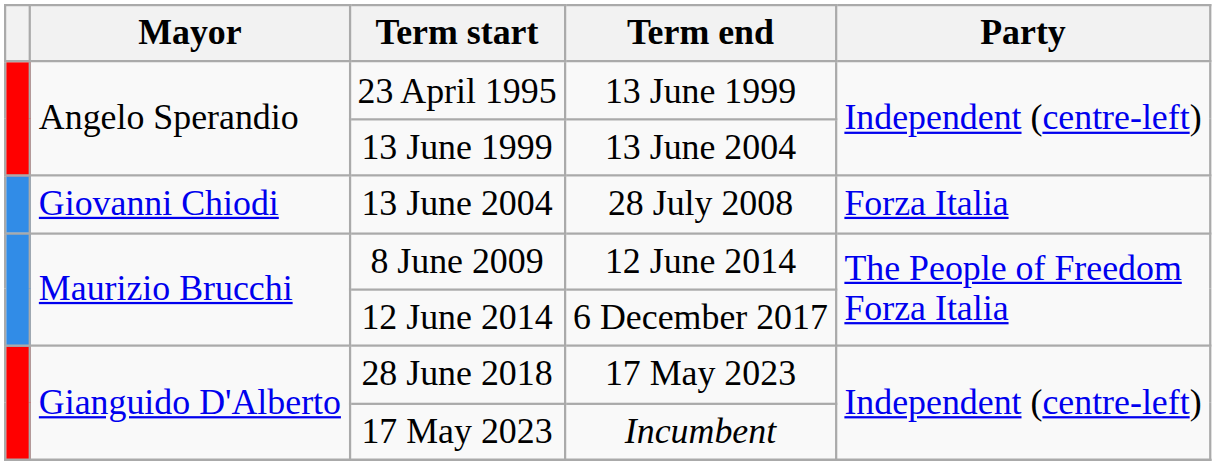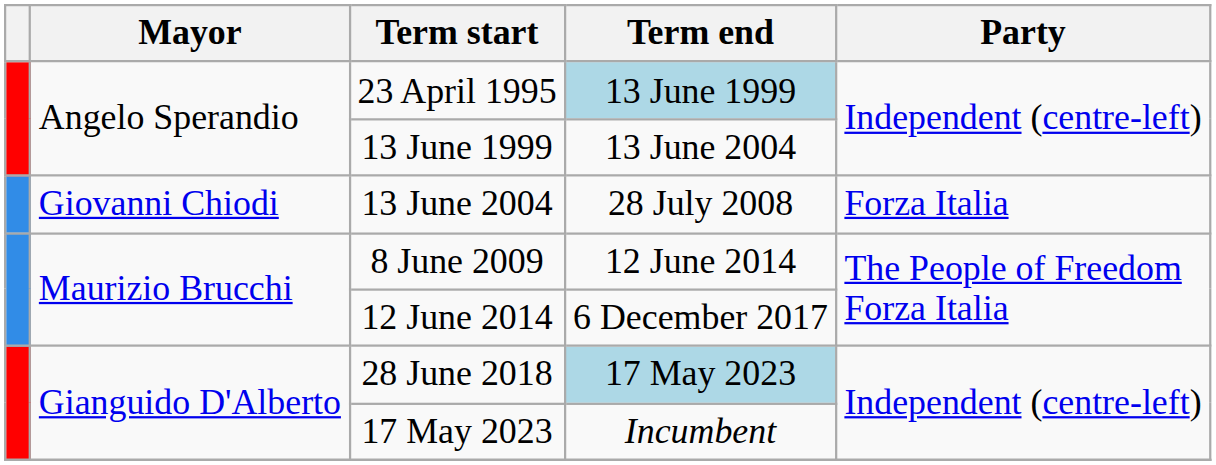(700, 89) no background -> (700, 89) lightblue background
(700, 373) no background -> (700, 373) lightblue background
